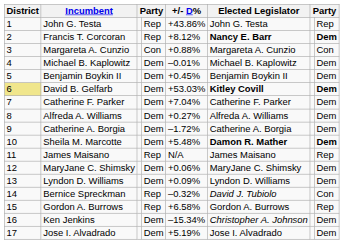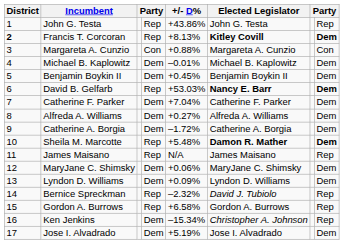(9, 37) normal -> (9, 37) bold
(184, 37) +8.12% -> (184, 37) +8.13%
(241, 37) Nancy E. Barr -> (237, 37) Kitley Covill
(9, 89) khaki background -> (9, 89) no background
(154, 89) Dem -> (152, 89) Rep
(237, 89) Kitley Covill -> (241, 89) Nancy E. Barr
(154, 141) Dem -> (152, 141) Rep
(184, 194) –0.32% -> (184, 194) –2.32%
(325, 194) Con -> (325, 194) Rep
(327, 220) Dem -> (325, 220) Rep
